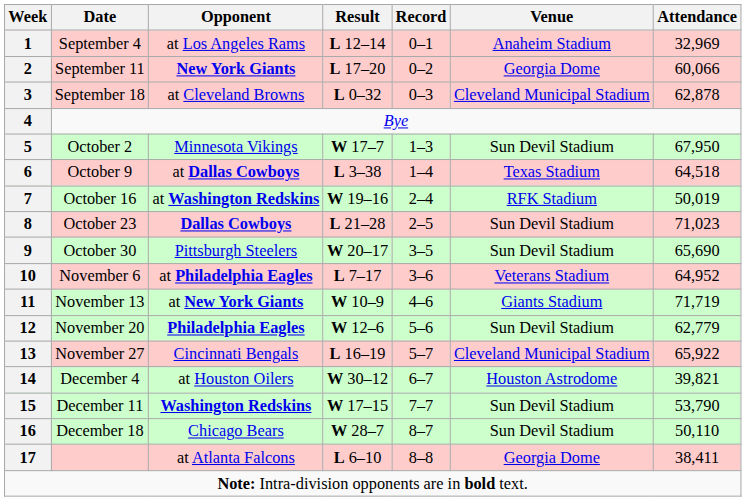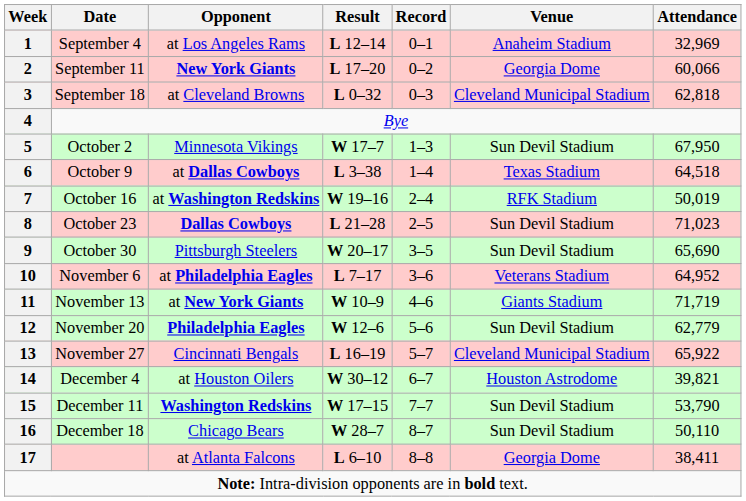(697, 95) 62,878 -> (697, 95) 62,818
